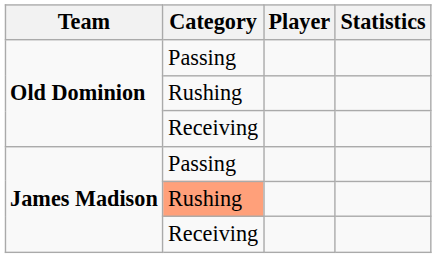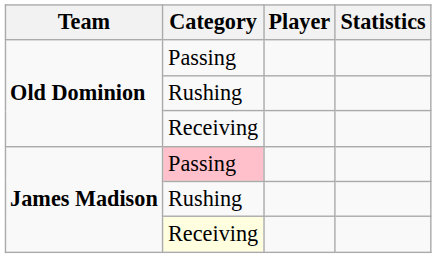(202, 163) no background -> (202, 163) pink background
(205, 198) lightsalmon background -> (205, 198) no background
(213, 234) no background -> (213, 234) lightyellow background
